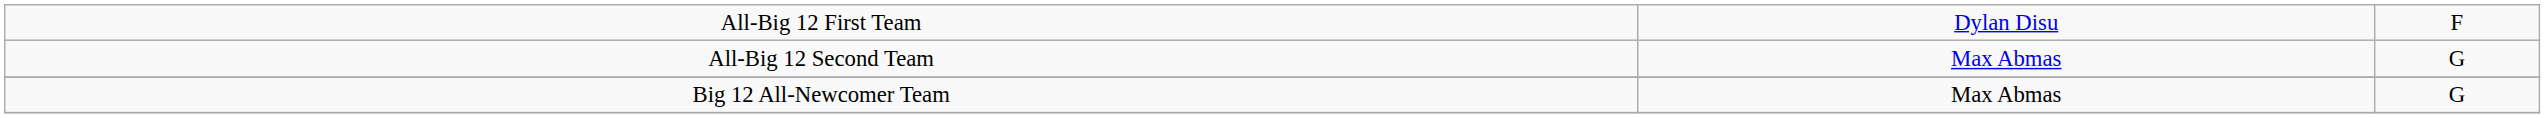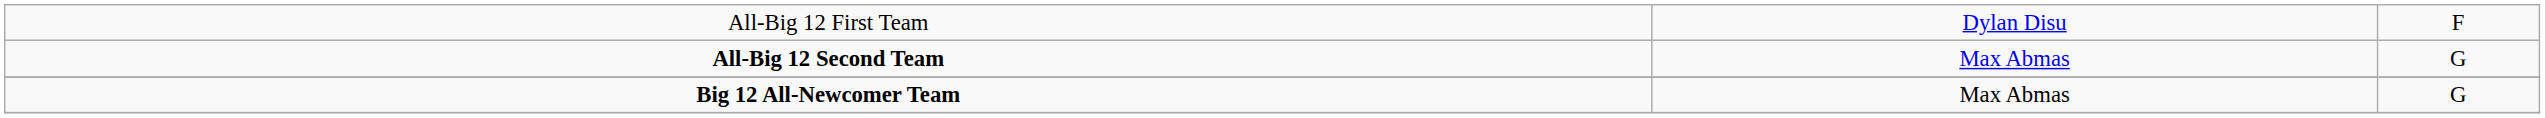(821, 58) normal -> (828, 58) bold
(821, 94) normal -> (828, 94) bold
